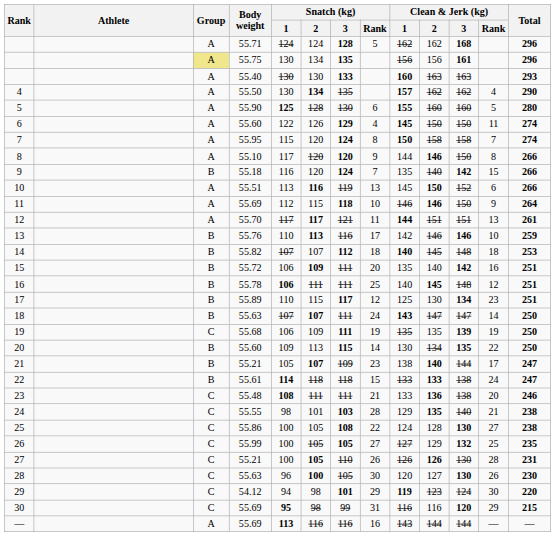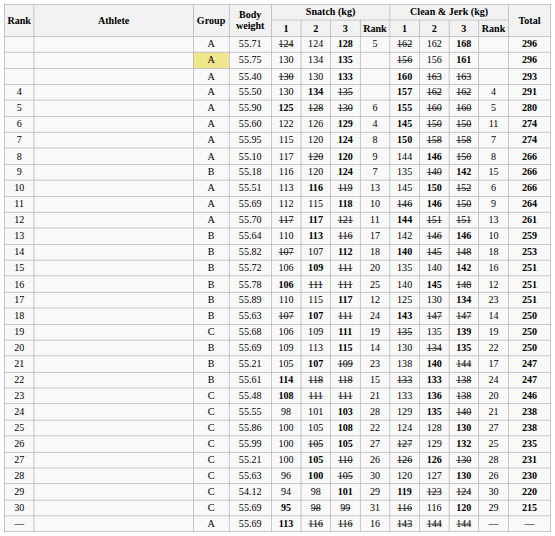(529, 92) 290 -> (529, 92) 291
(250, 236) 55.76 -> (250, 236) 55.64
(250, 348) 55.60 -> (250, 348) 55.69
